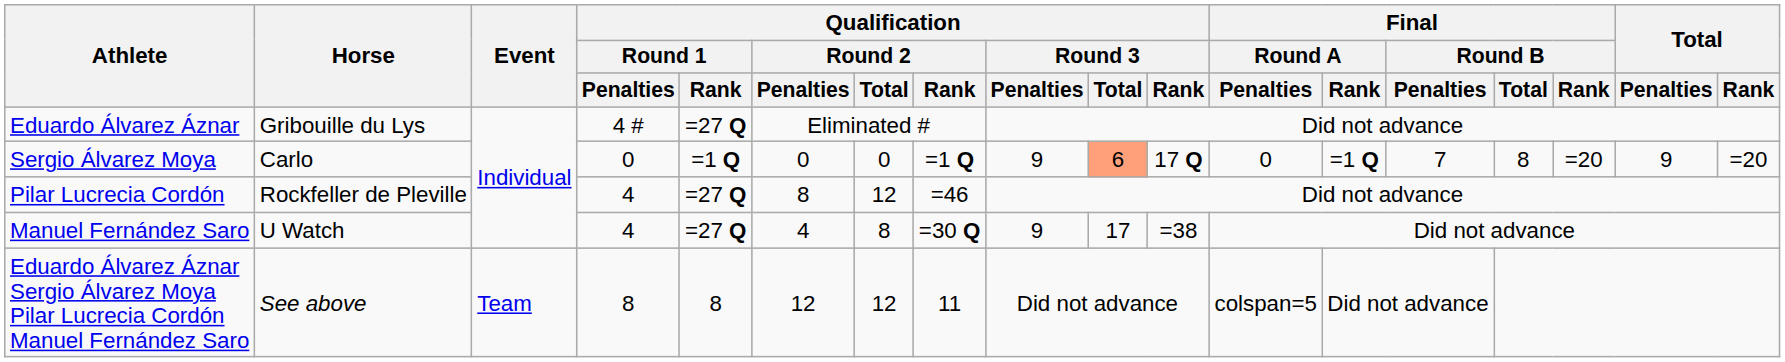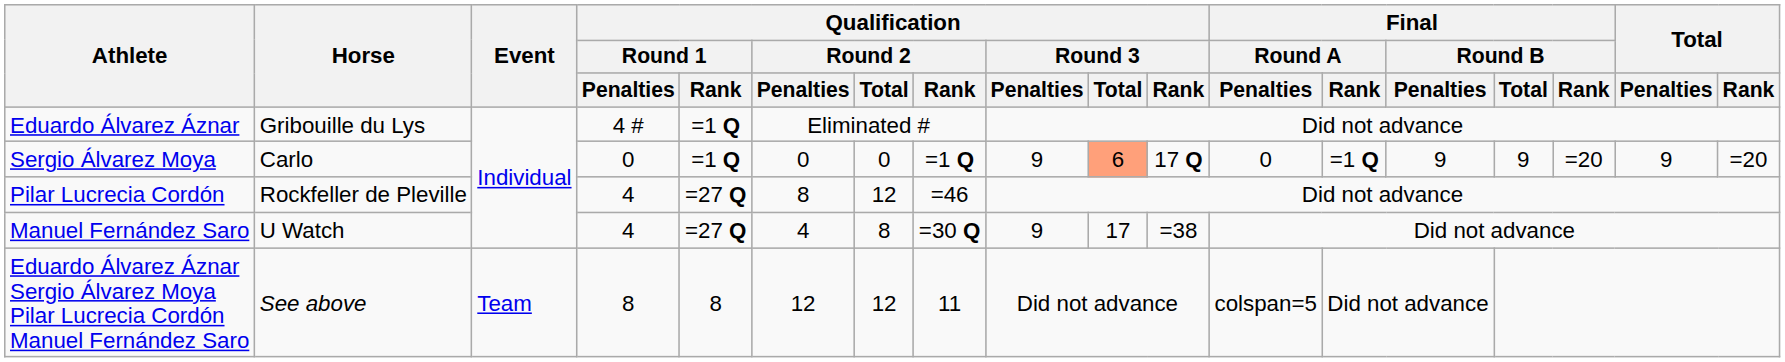(716, 125) =27 Q -> (716, 125) =1 Q
(1440, 160) 7 -> (1440, 160) 9
(1523, 160) 8 -> (1523, 160) 9
